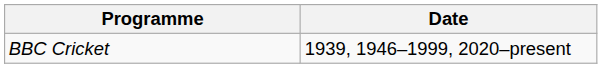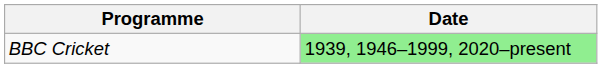(438, 48) no background -> (438, 48) lightgreen background
